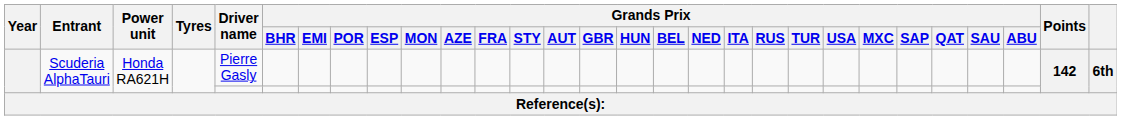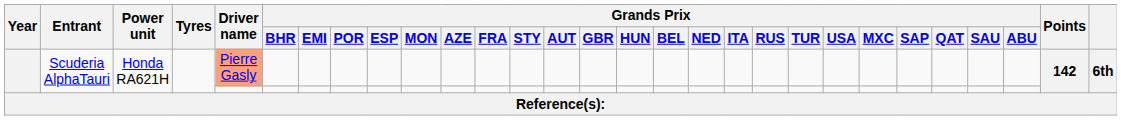(239, 68) no background -> (239, 68) lightsalmon background
